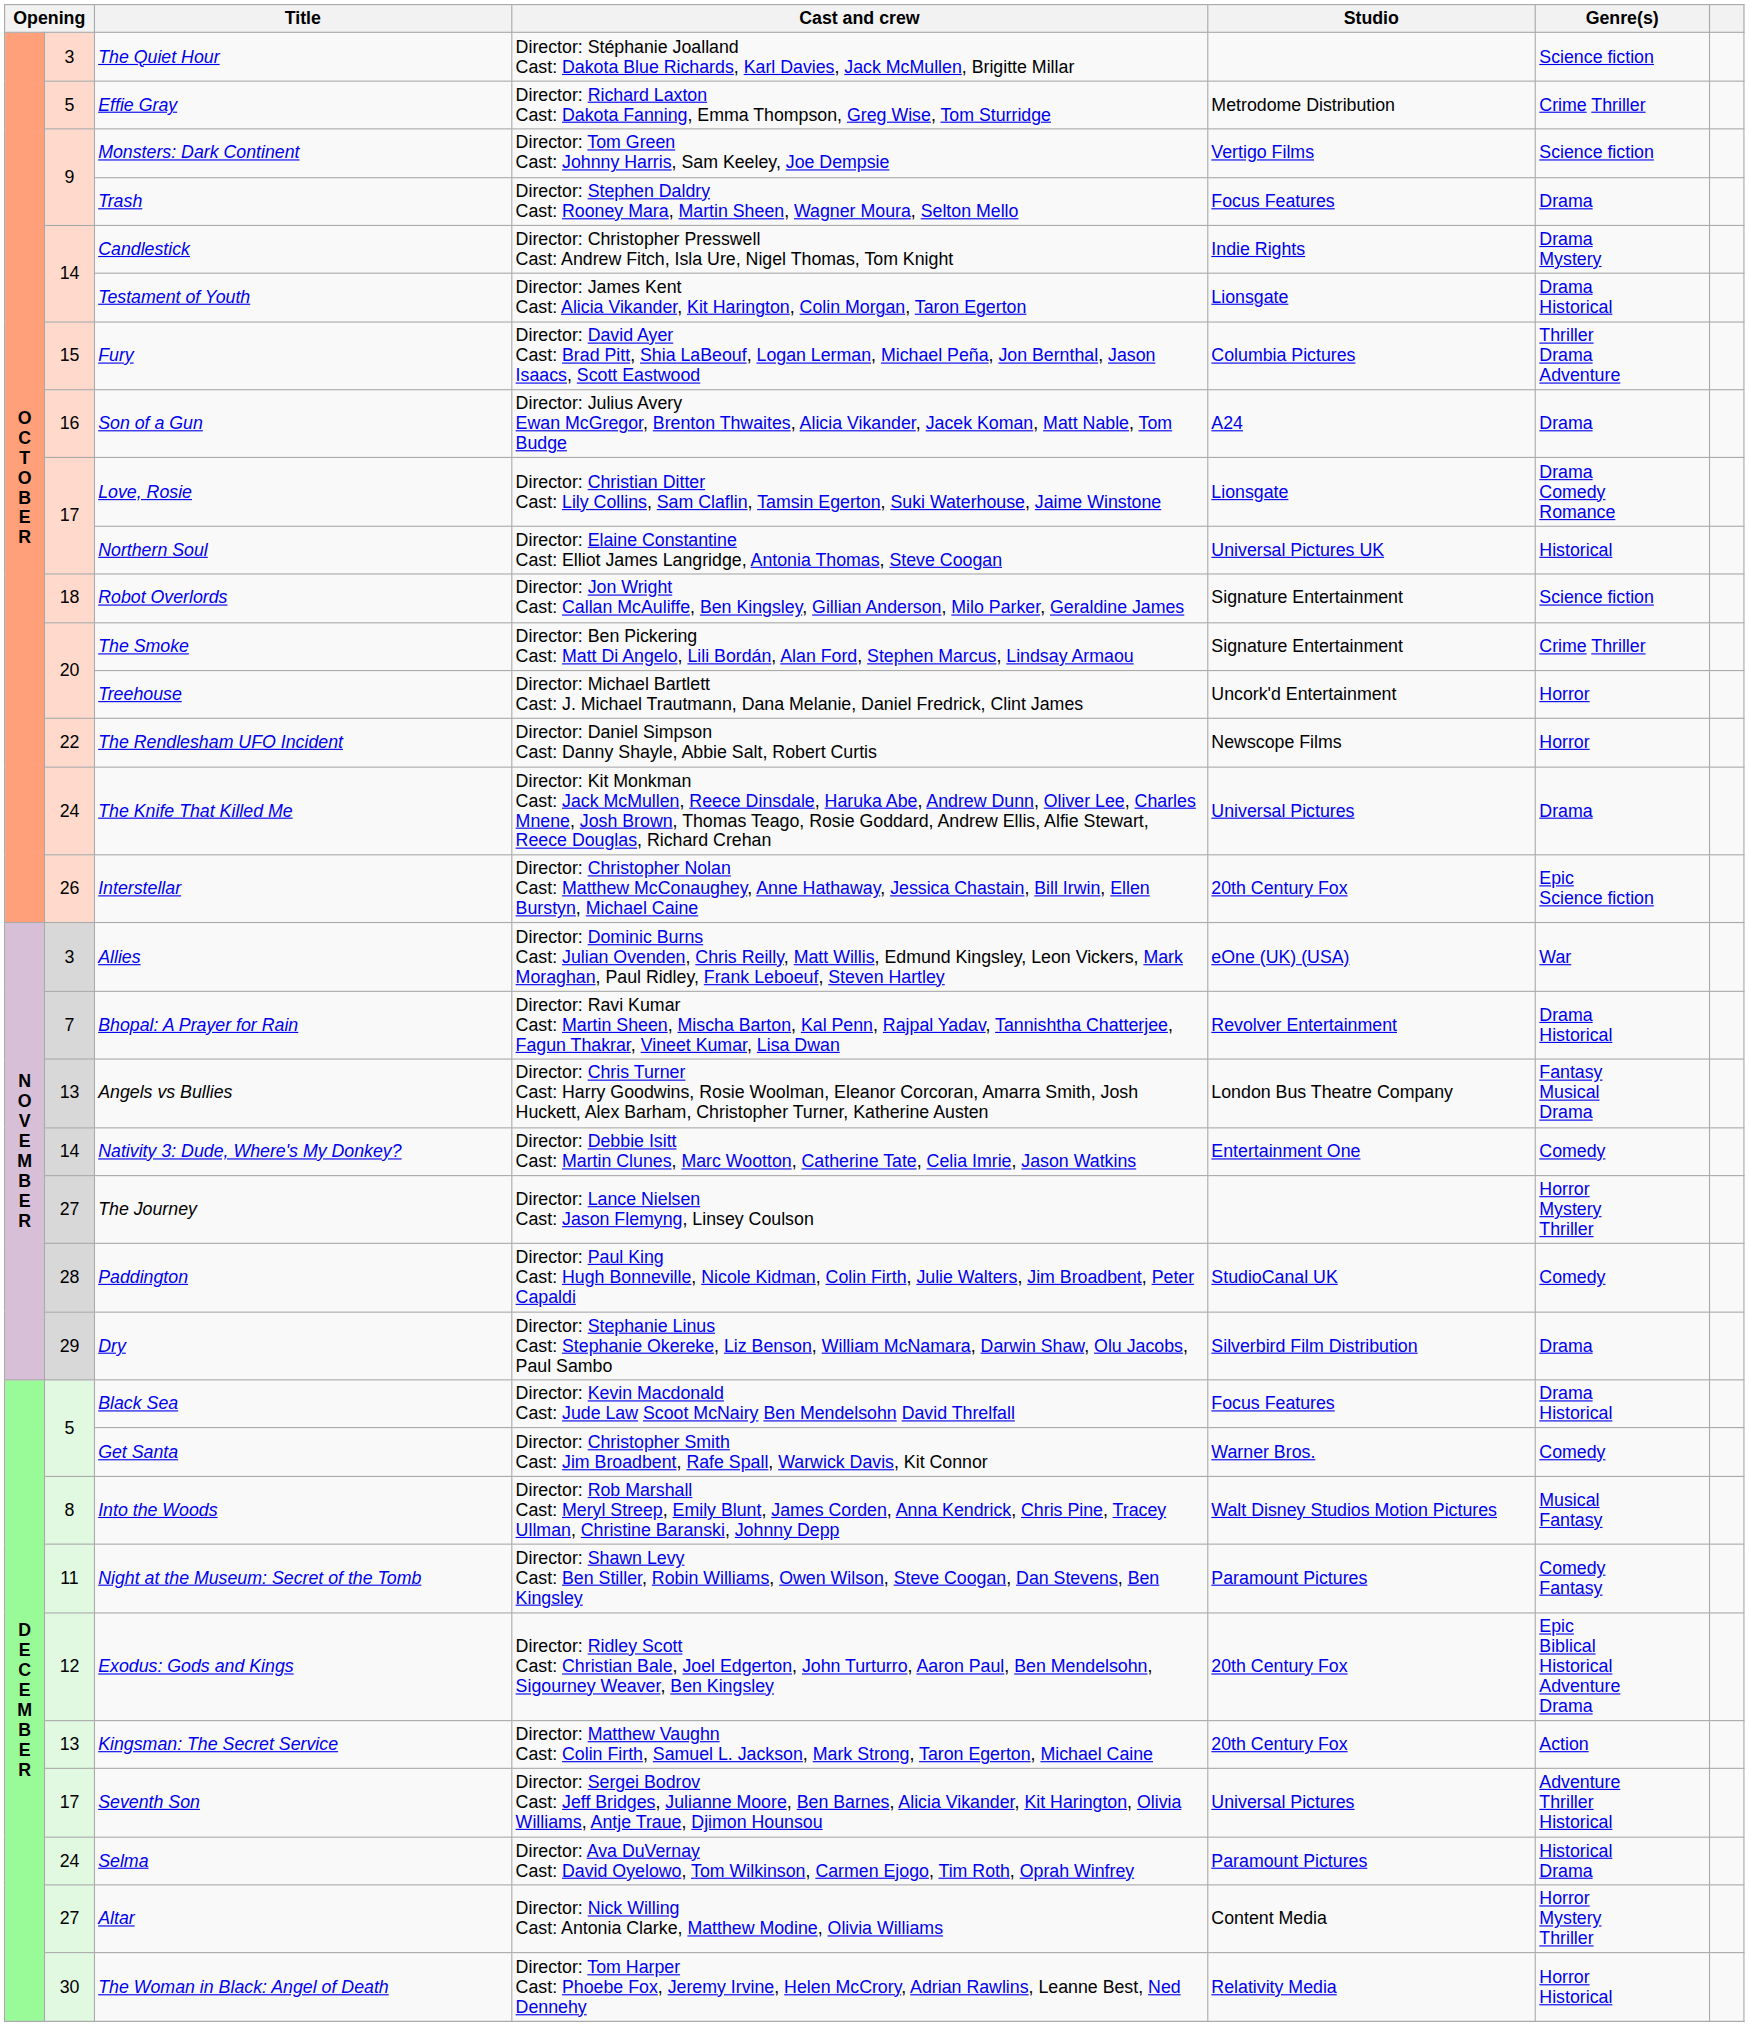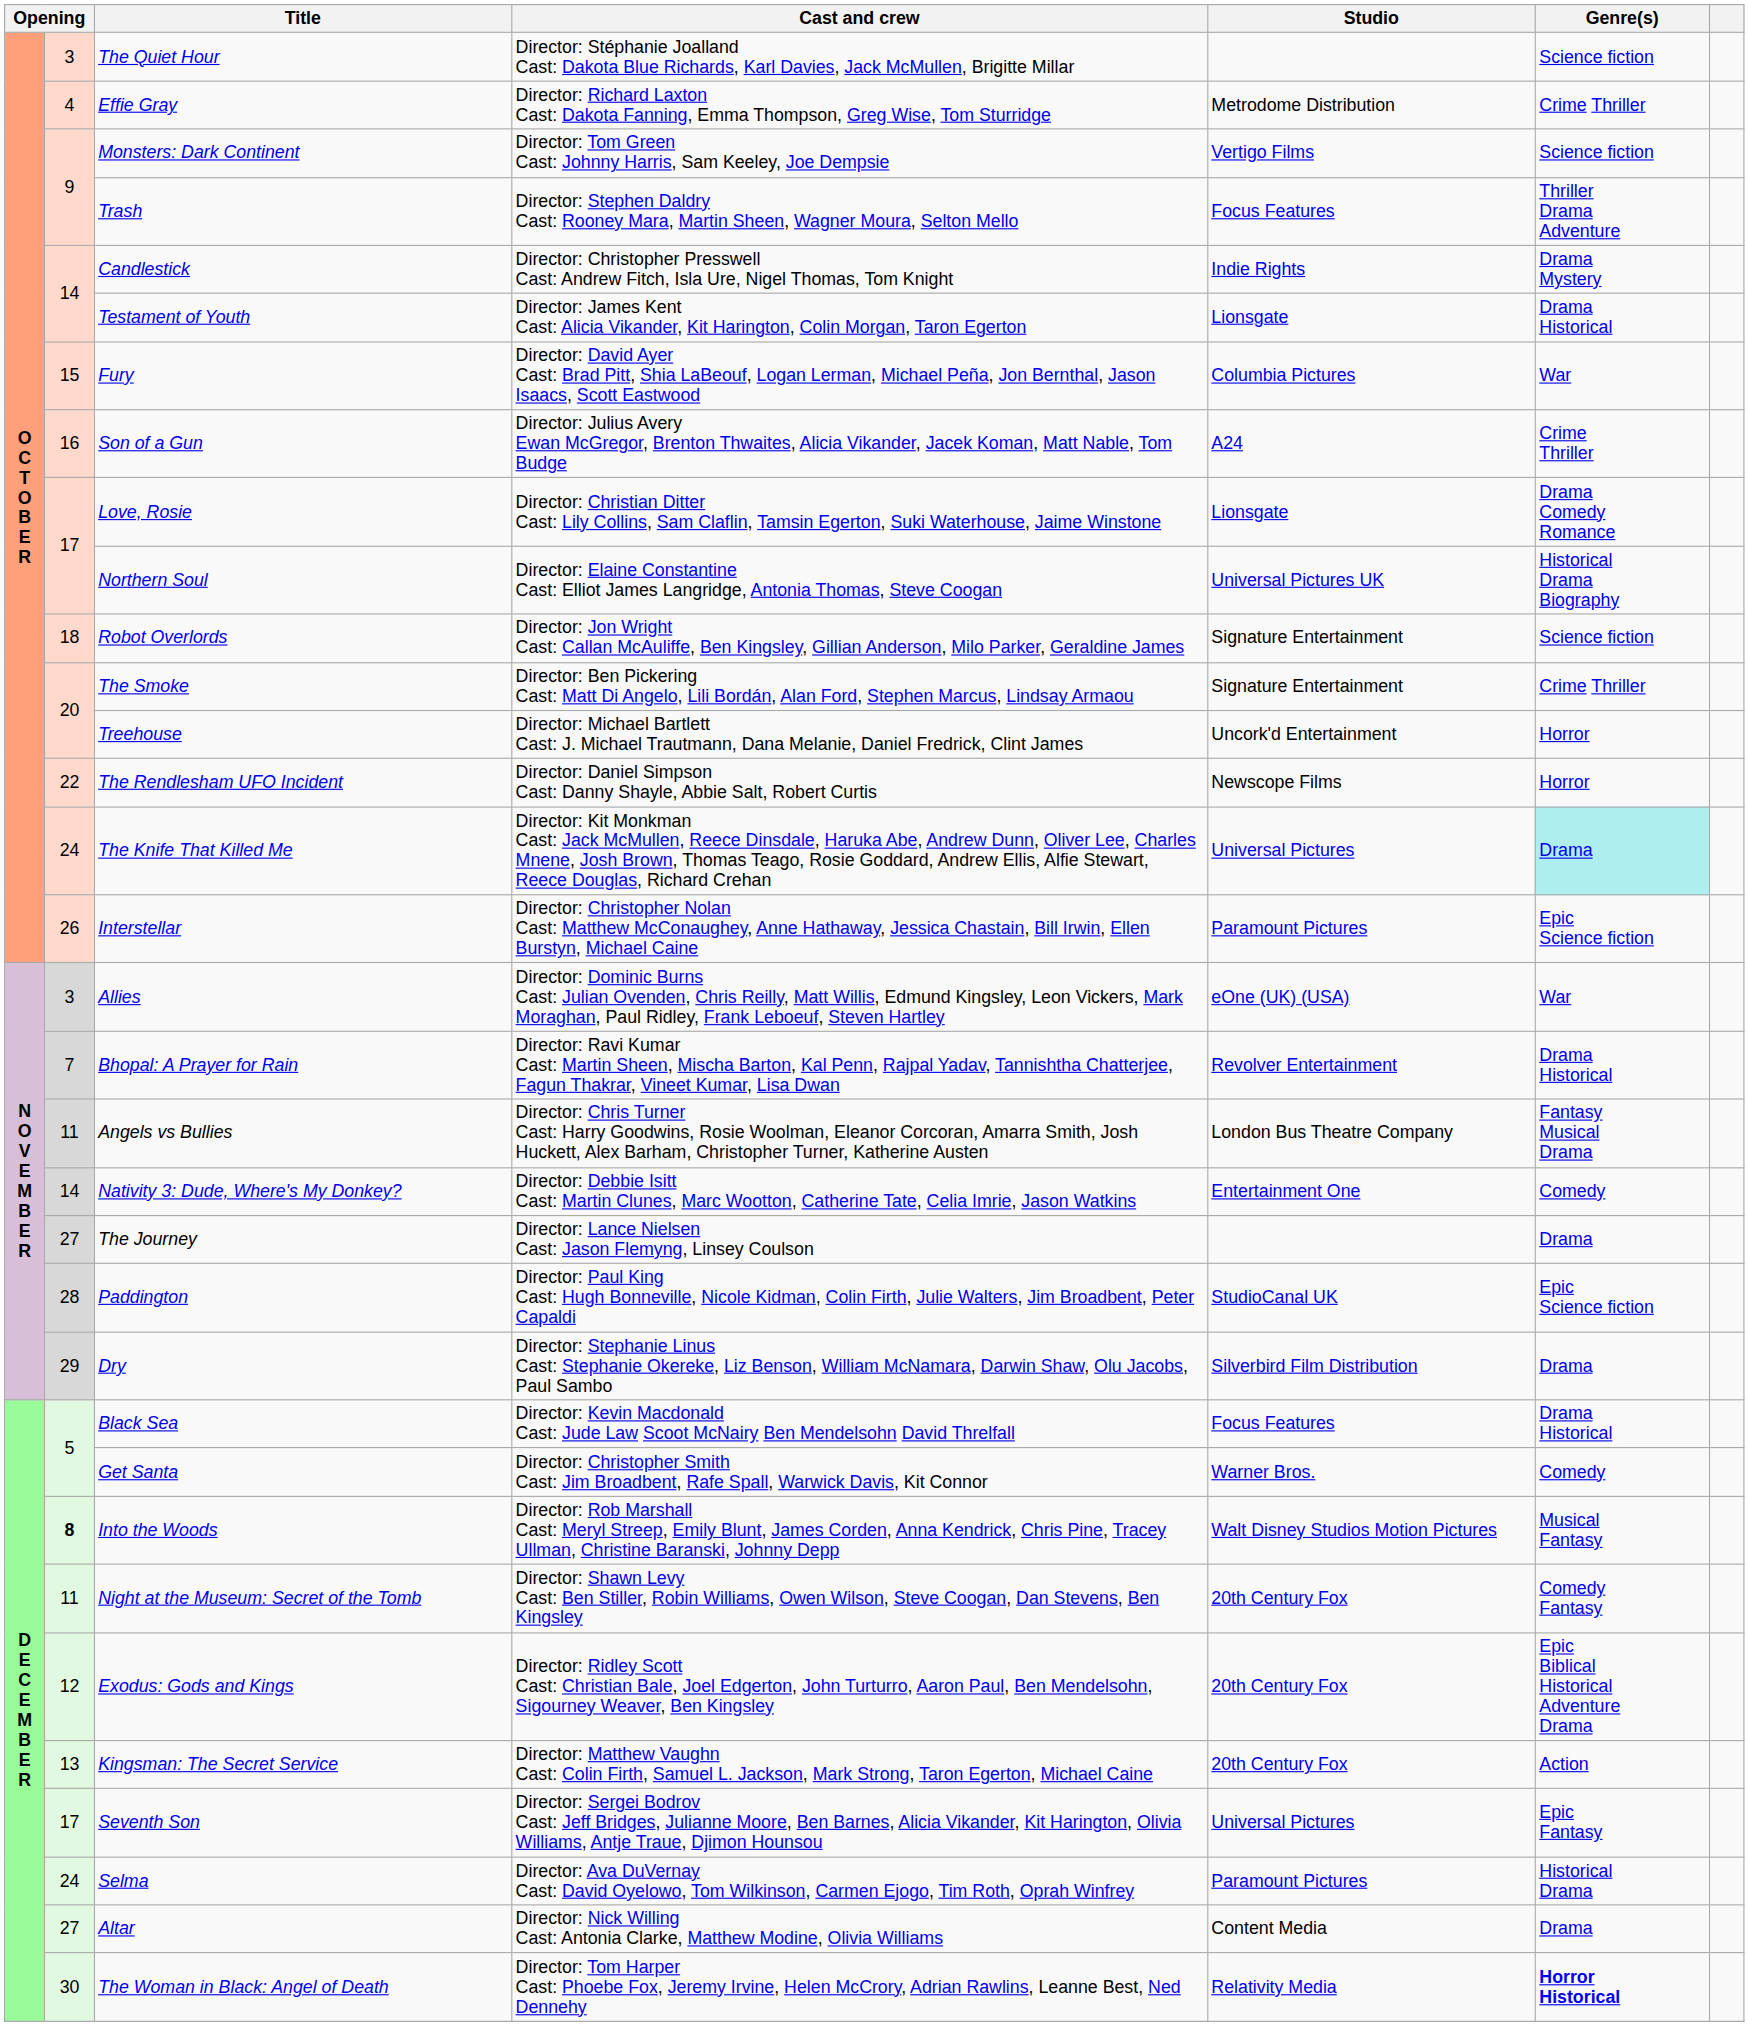(70, 104) 5 -> (70, 104) 4
(1566, 201) Drama -> (1580, 211) Thriller Drama Adventure
(1580, 355) Thriller Drama Adventure -> (1555, 375) War
(1566, 423) Drama -> (1566, 443) Crime Thriller
(1576, 549) Historical -> (1579, 579) Historical Drama Biography
(1566, 810) no background -> (1566, 850) paleturquoise background
(1279, 888) 20th Century Fox -> (1289, 928) Paramount Pictures
(70, 1093) 13 -> (70, 1133) 11
(1570, 1209) Horror Mystery Thriller -> (1566, 1239) Drama
(1572, 1277) Comedy -> (1597, 1297) Epic Science fiction
(70, 1510) normal -> (70, 1530) bold
(1289, 1578) Paramount Pictures -> (1279, 1598) 20th Century Fox
(1580, 1802) Adventure Thriller Historical -> (1571, 1822) Epic Fantasy
(1570, 1918) Horror Mystery Thriller -> (1566, 1928) Drama
(1576, 1987) normal -> (1580, 1987) bold
